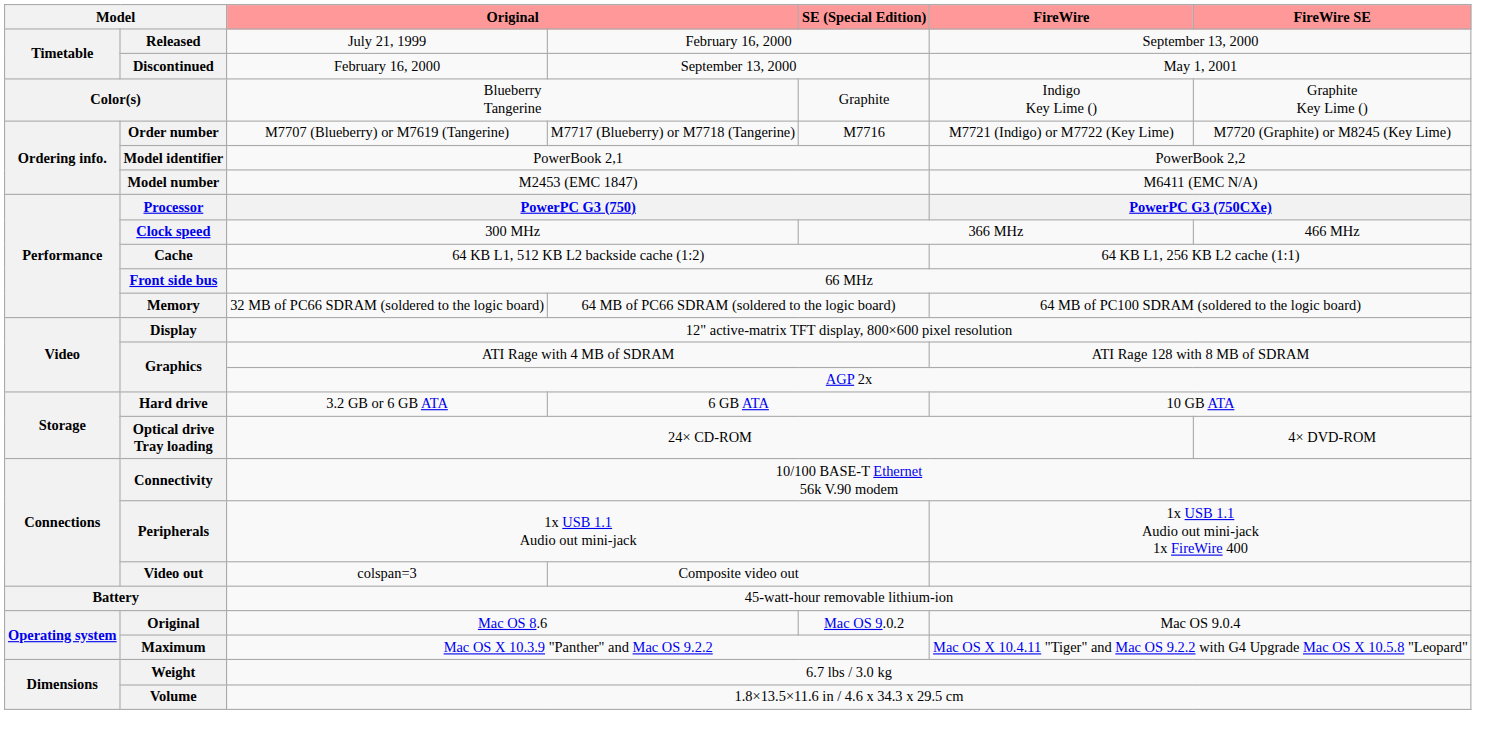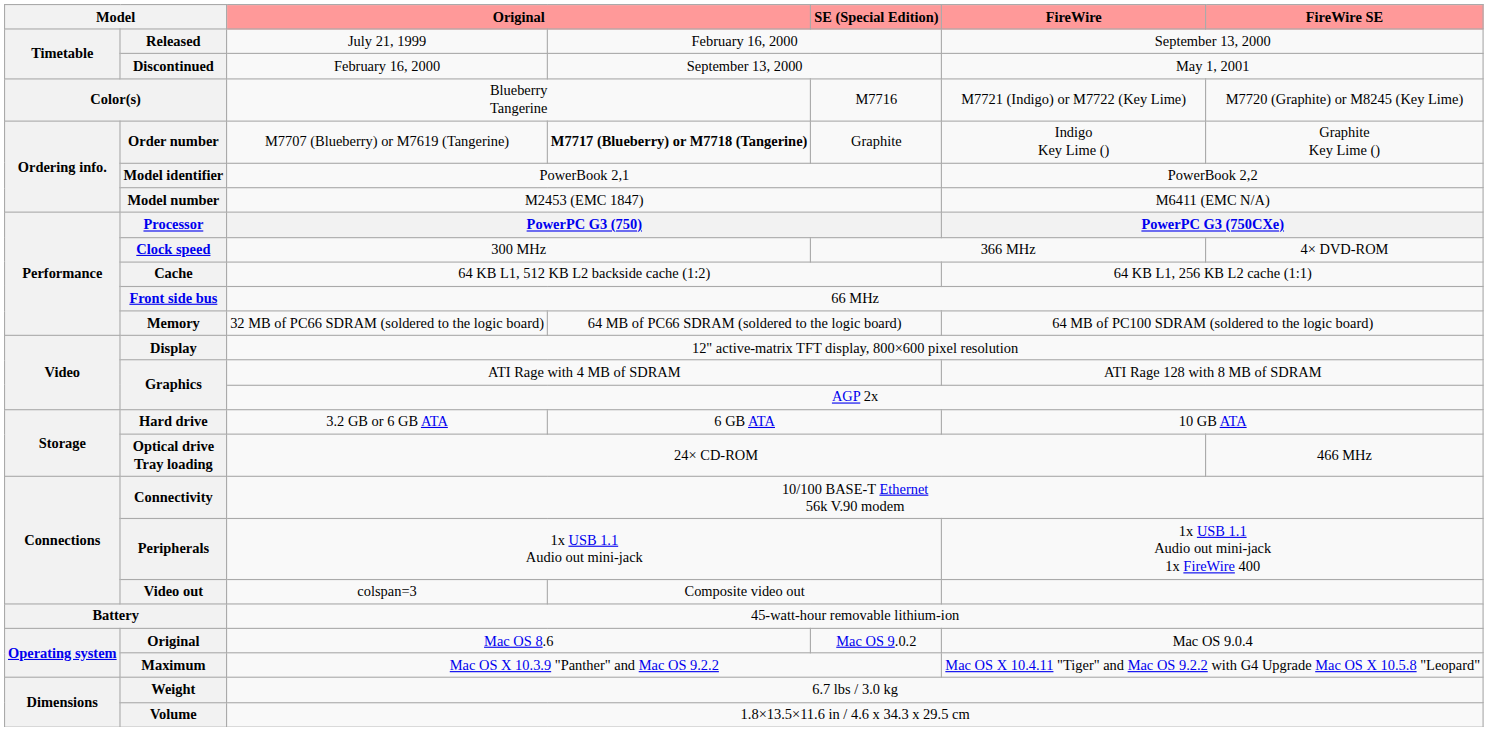(864, 99) Graphite -> (876, 99) M7716
(1061, 99) Indigo Key Lime () -> (1074, 99) M7721 (Indigo) or M7722 (Key Lime)
(1332, 99) Graphite Key Lime () -> (1344, 99) M7720 (Graphite) or M8245 (Key Lime)
(673, 133) normal -> (679, 141) bold
(864, 133) M7716 -> (876, 141) Graphite
(1061, 133) M7721 (Indigo) or M7722 (Key Lime) -> (1074, 141) Indigo Key Lime ()
(1332, 133) M7720 (Graphite) or M8245 (Key Lime) -> (1344, 141) Graphite Key Lime ()
(1332, 231) 466 MHz -> (1344, 249) 4× DVD-ROM
(1332, 437) 4× DVD-ROM -> (1344, 455) 466 MHz
